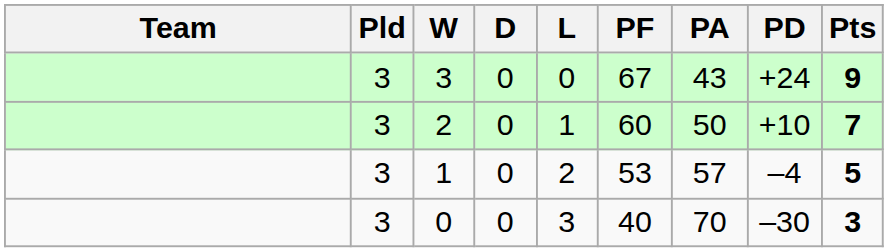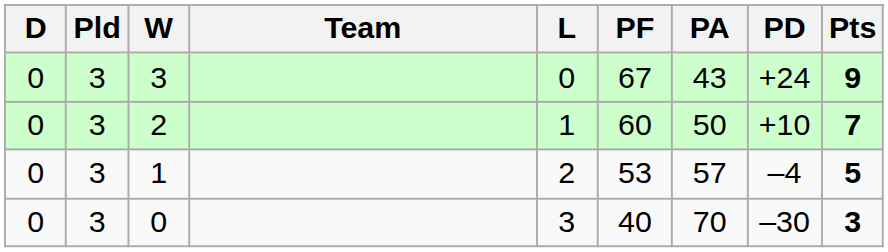columns swapped: (178, 28) <-> (505, 28)
